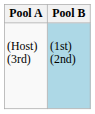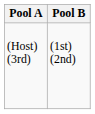(63, 52) lightblue background -> (63, 52) no background
